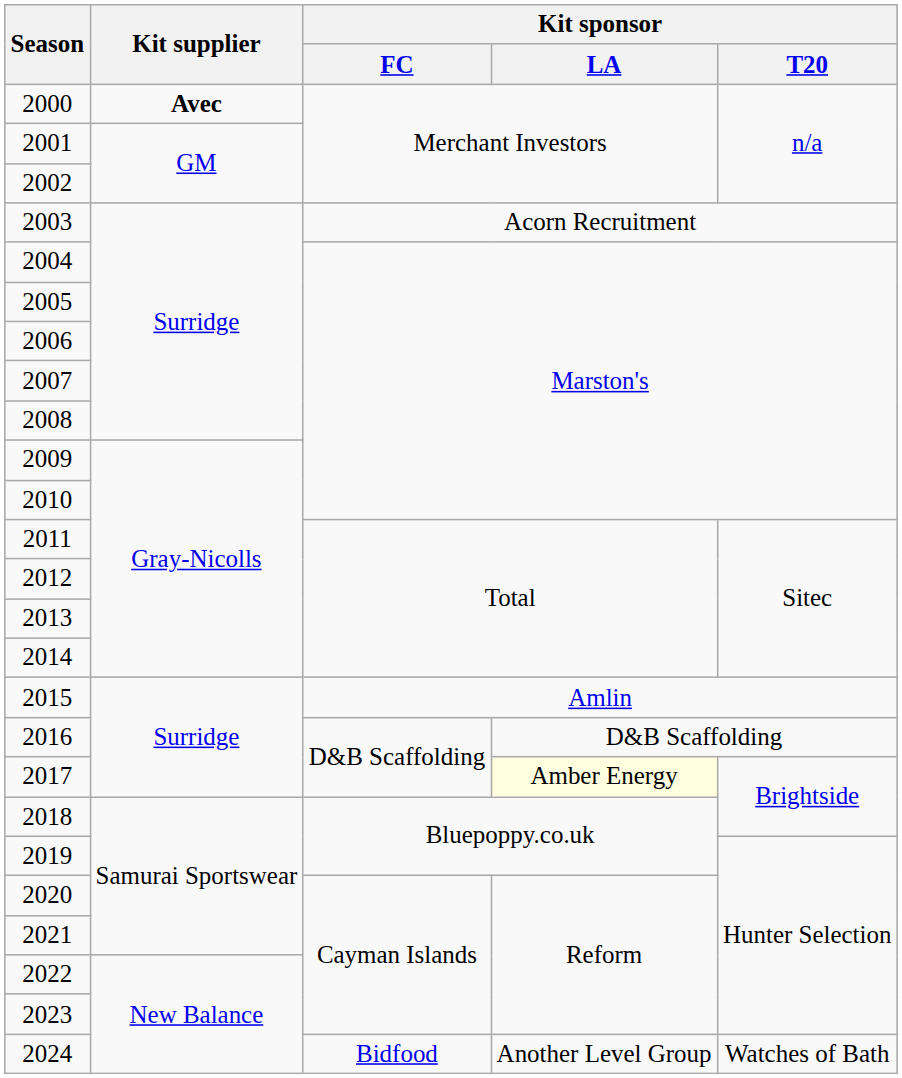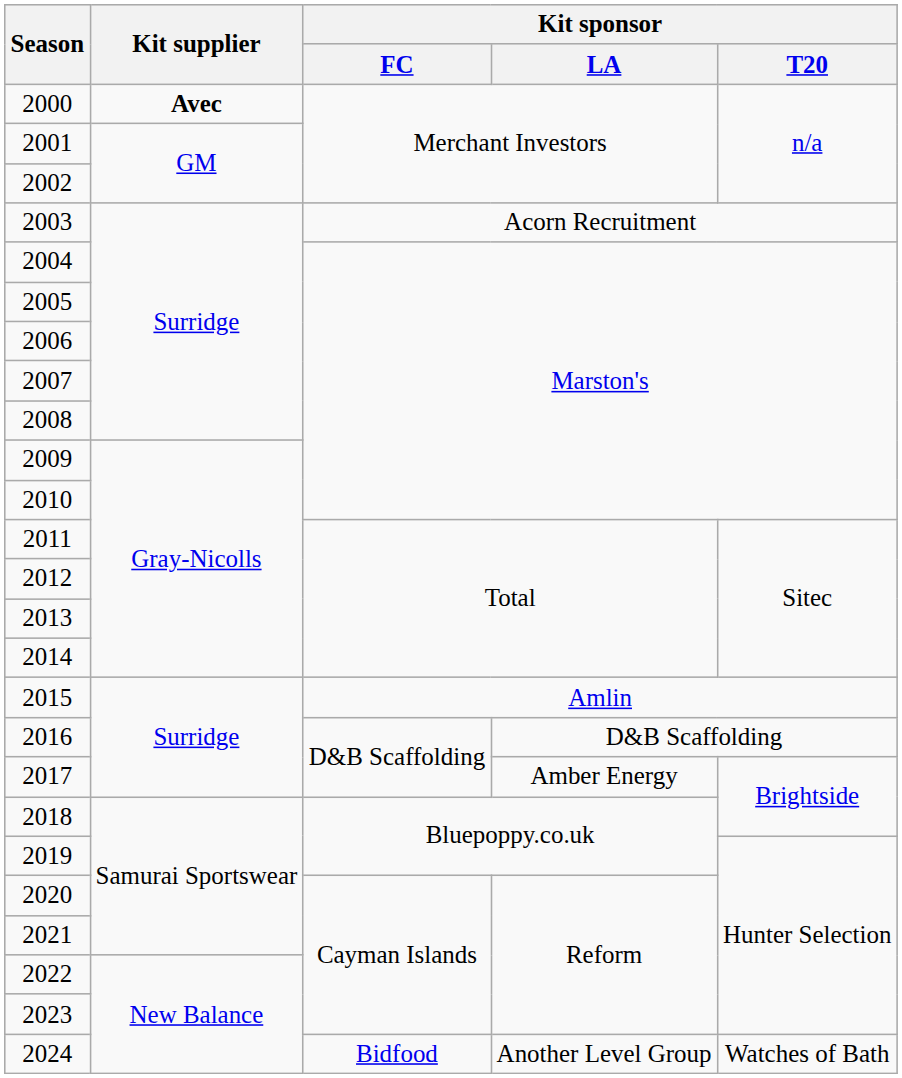(604, 776) lightyellow background -> (604, 776) no background
